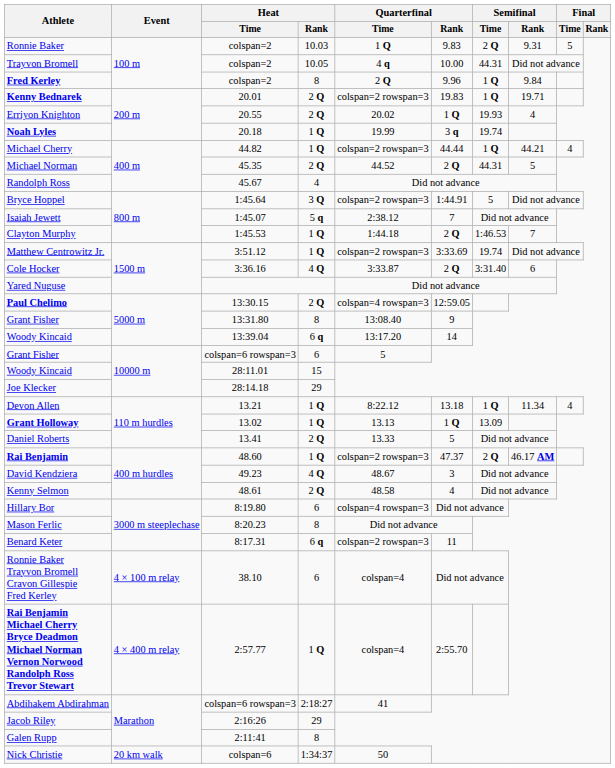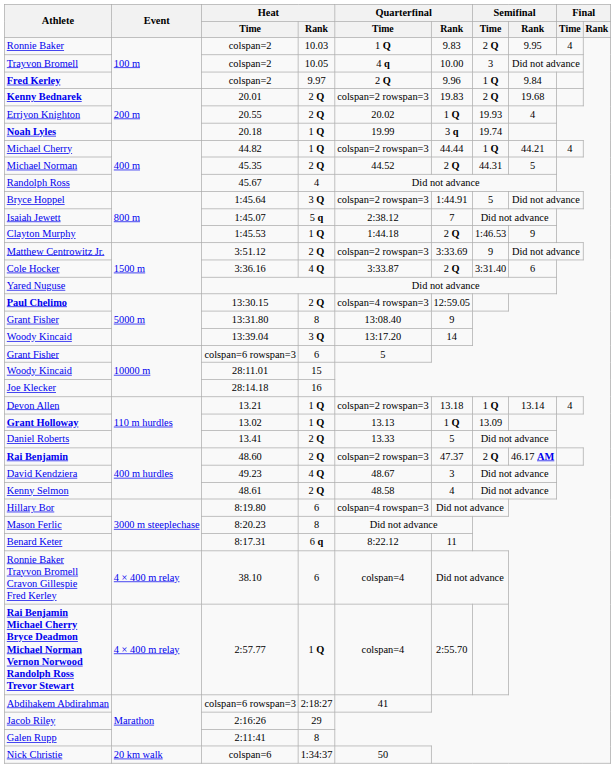(533, 46) 9.31 -> (533, 46) 9.95
(570, 46) 5 -> (570, 46) 4
(491, 63) 44.31 -> (491, 63) 3
(317, 80) 8 -> (317, 80) 9.97
(491, 98) 1 Q -> (491, 98) 2 Q
(533, 98) 19.71 -> (533, 98) 19.68
(533, 234) 7 -> (533, 234) 9
(317, 251) 1 Q -> (317, 251) 2 Q
(491, 251) 19.74 -> (491, 251) 9
(317, 337) 6 q -> (317, 337) 3 Q
(317, 388) 29 -> (317, 388) 16
(383, 405) 8:22.12 -> (383, 405) colspan=2 rowspan=3
(533, 405) 11.34 -> (533, 405) 13.14
(317, 457) 1 Q -> (317, 457) 2 Q
(383, 542) colspan=2 rowspan=3 -> (383, 542) 8:22.12
(147, 578) 4 × 100 m relay -> (147, 578) 4 × 400 m relay
